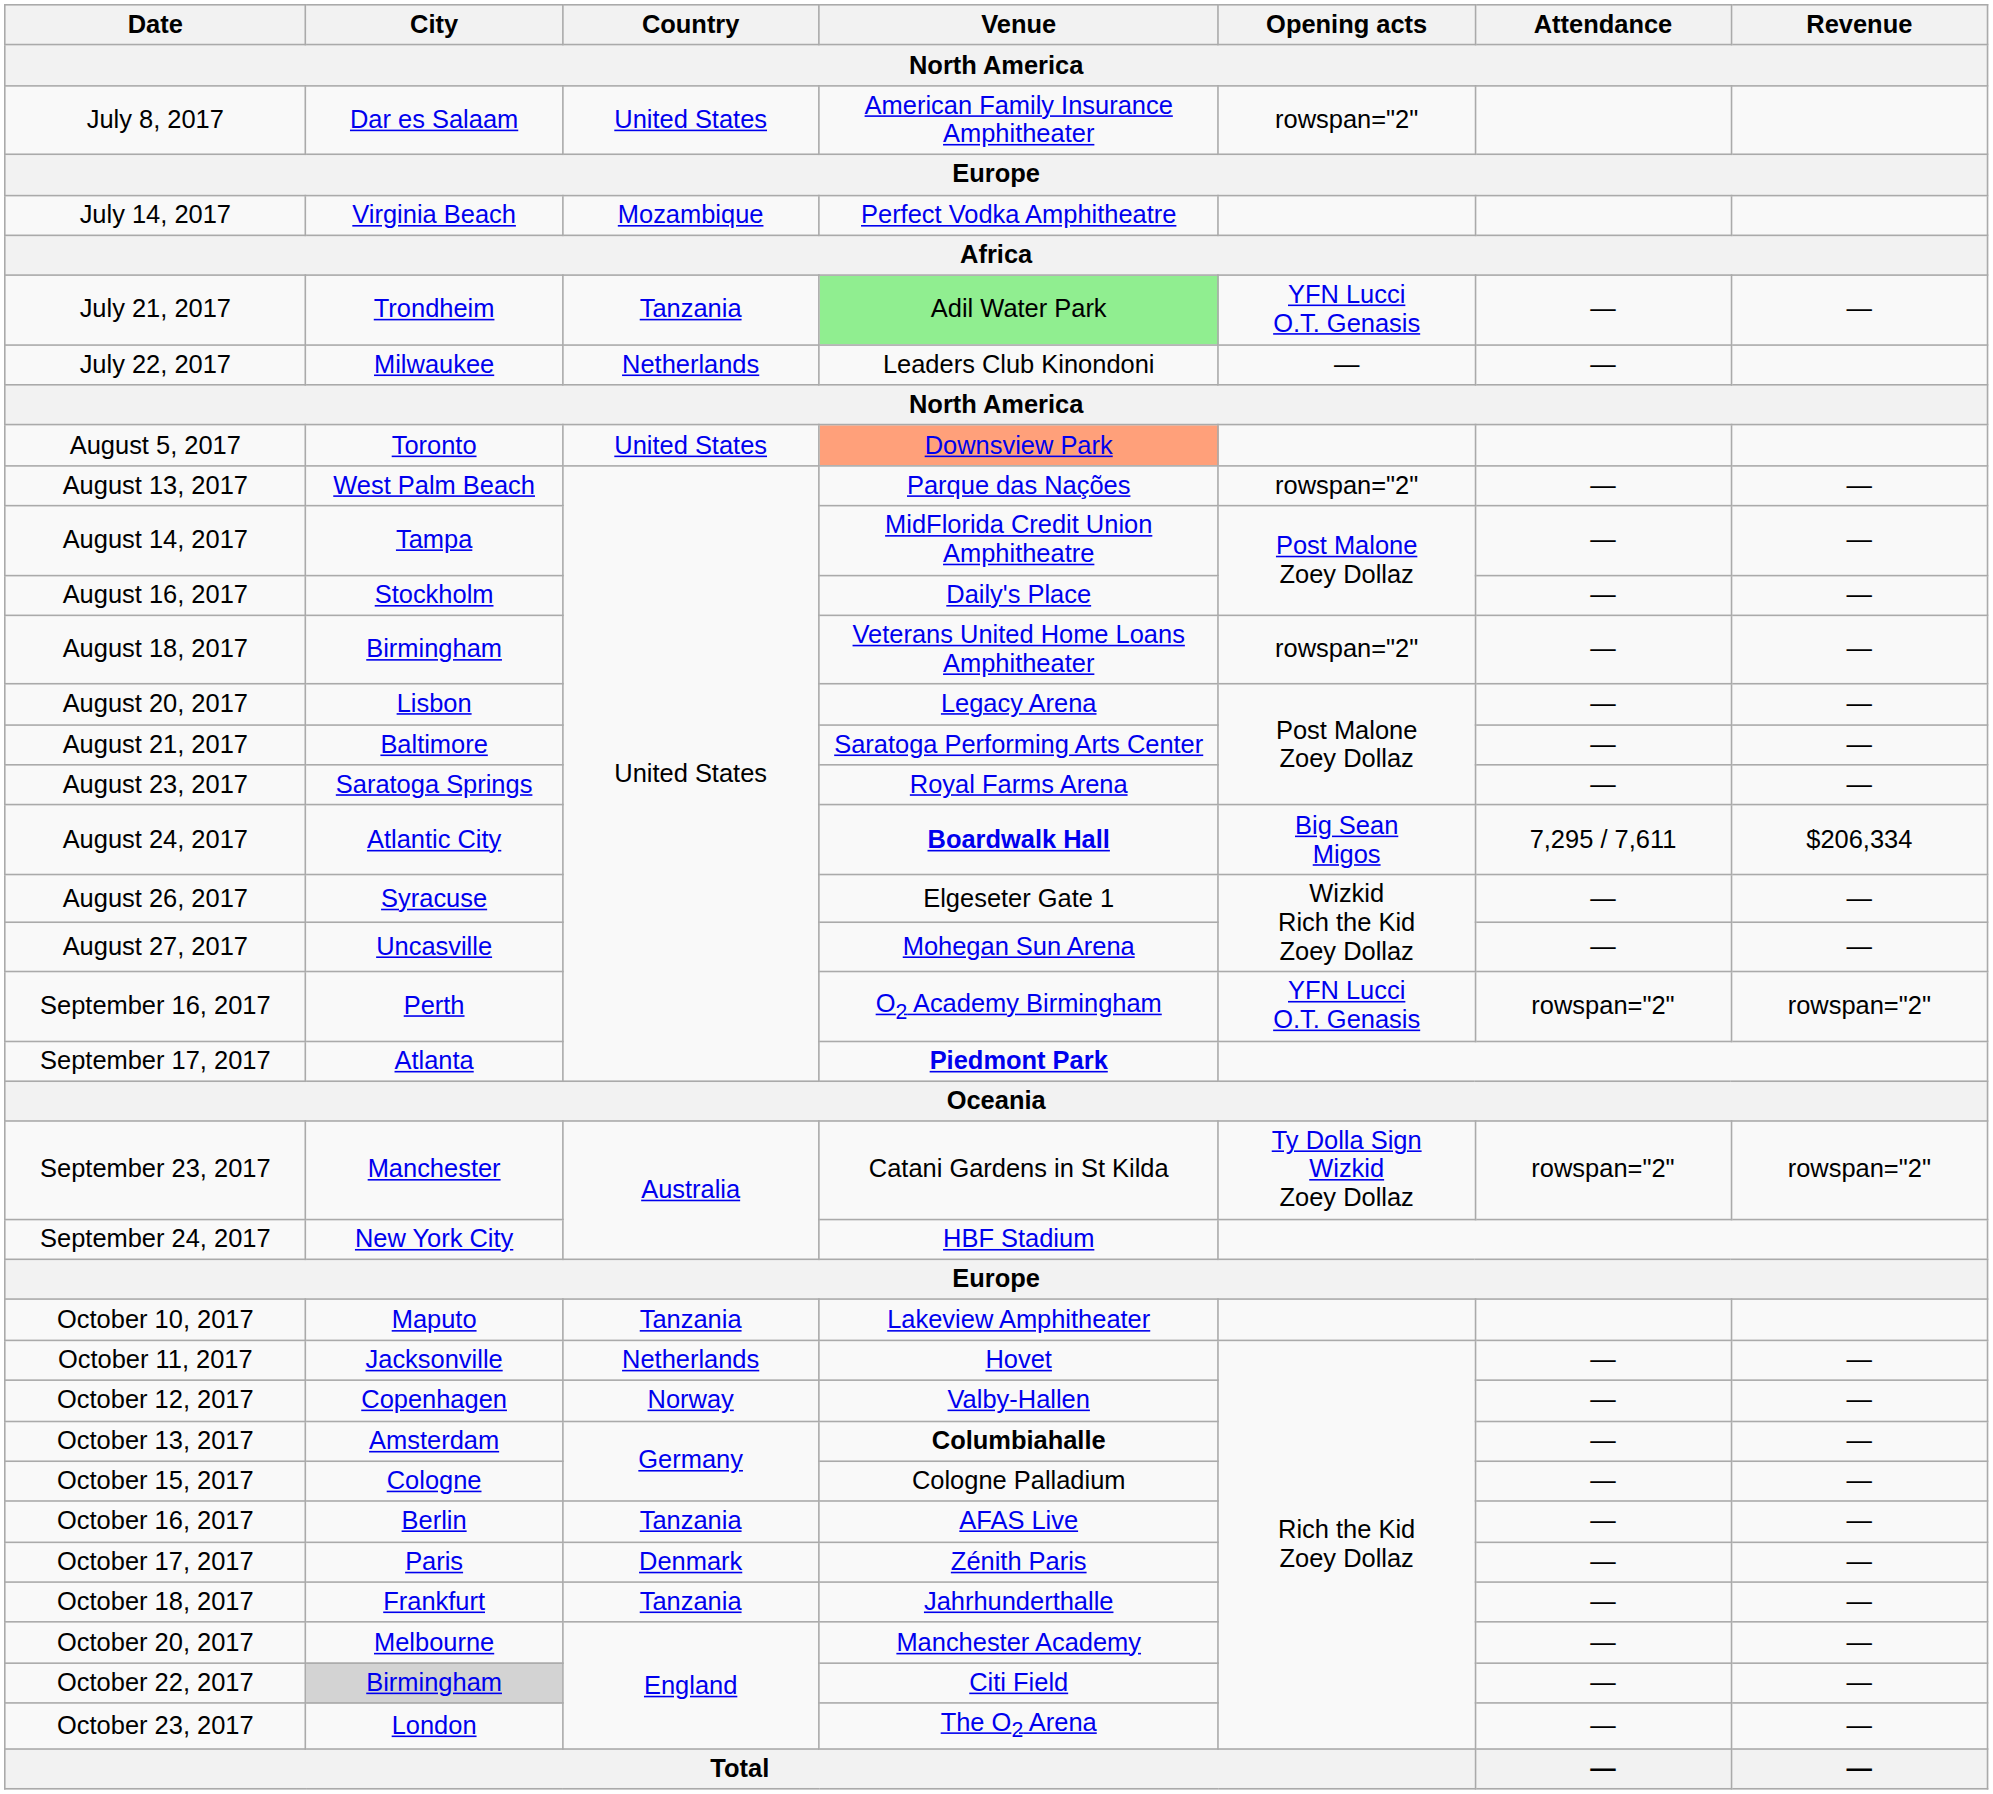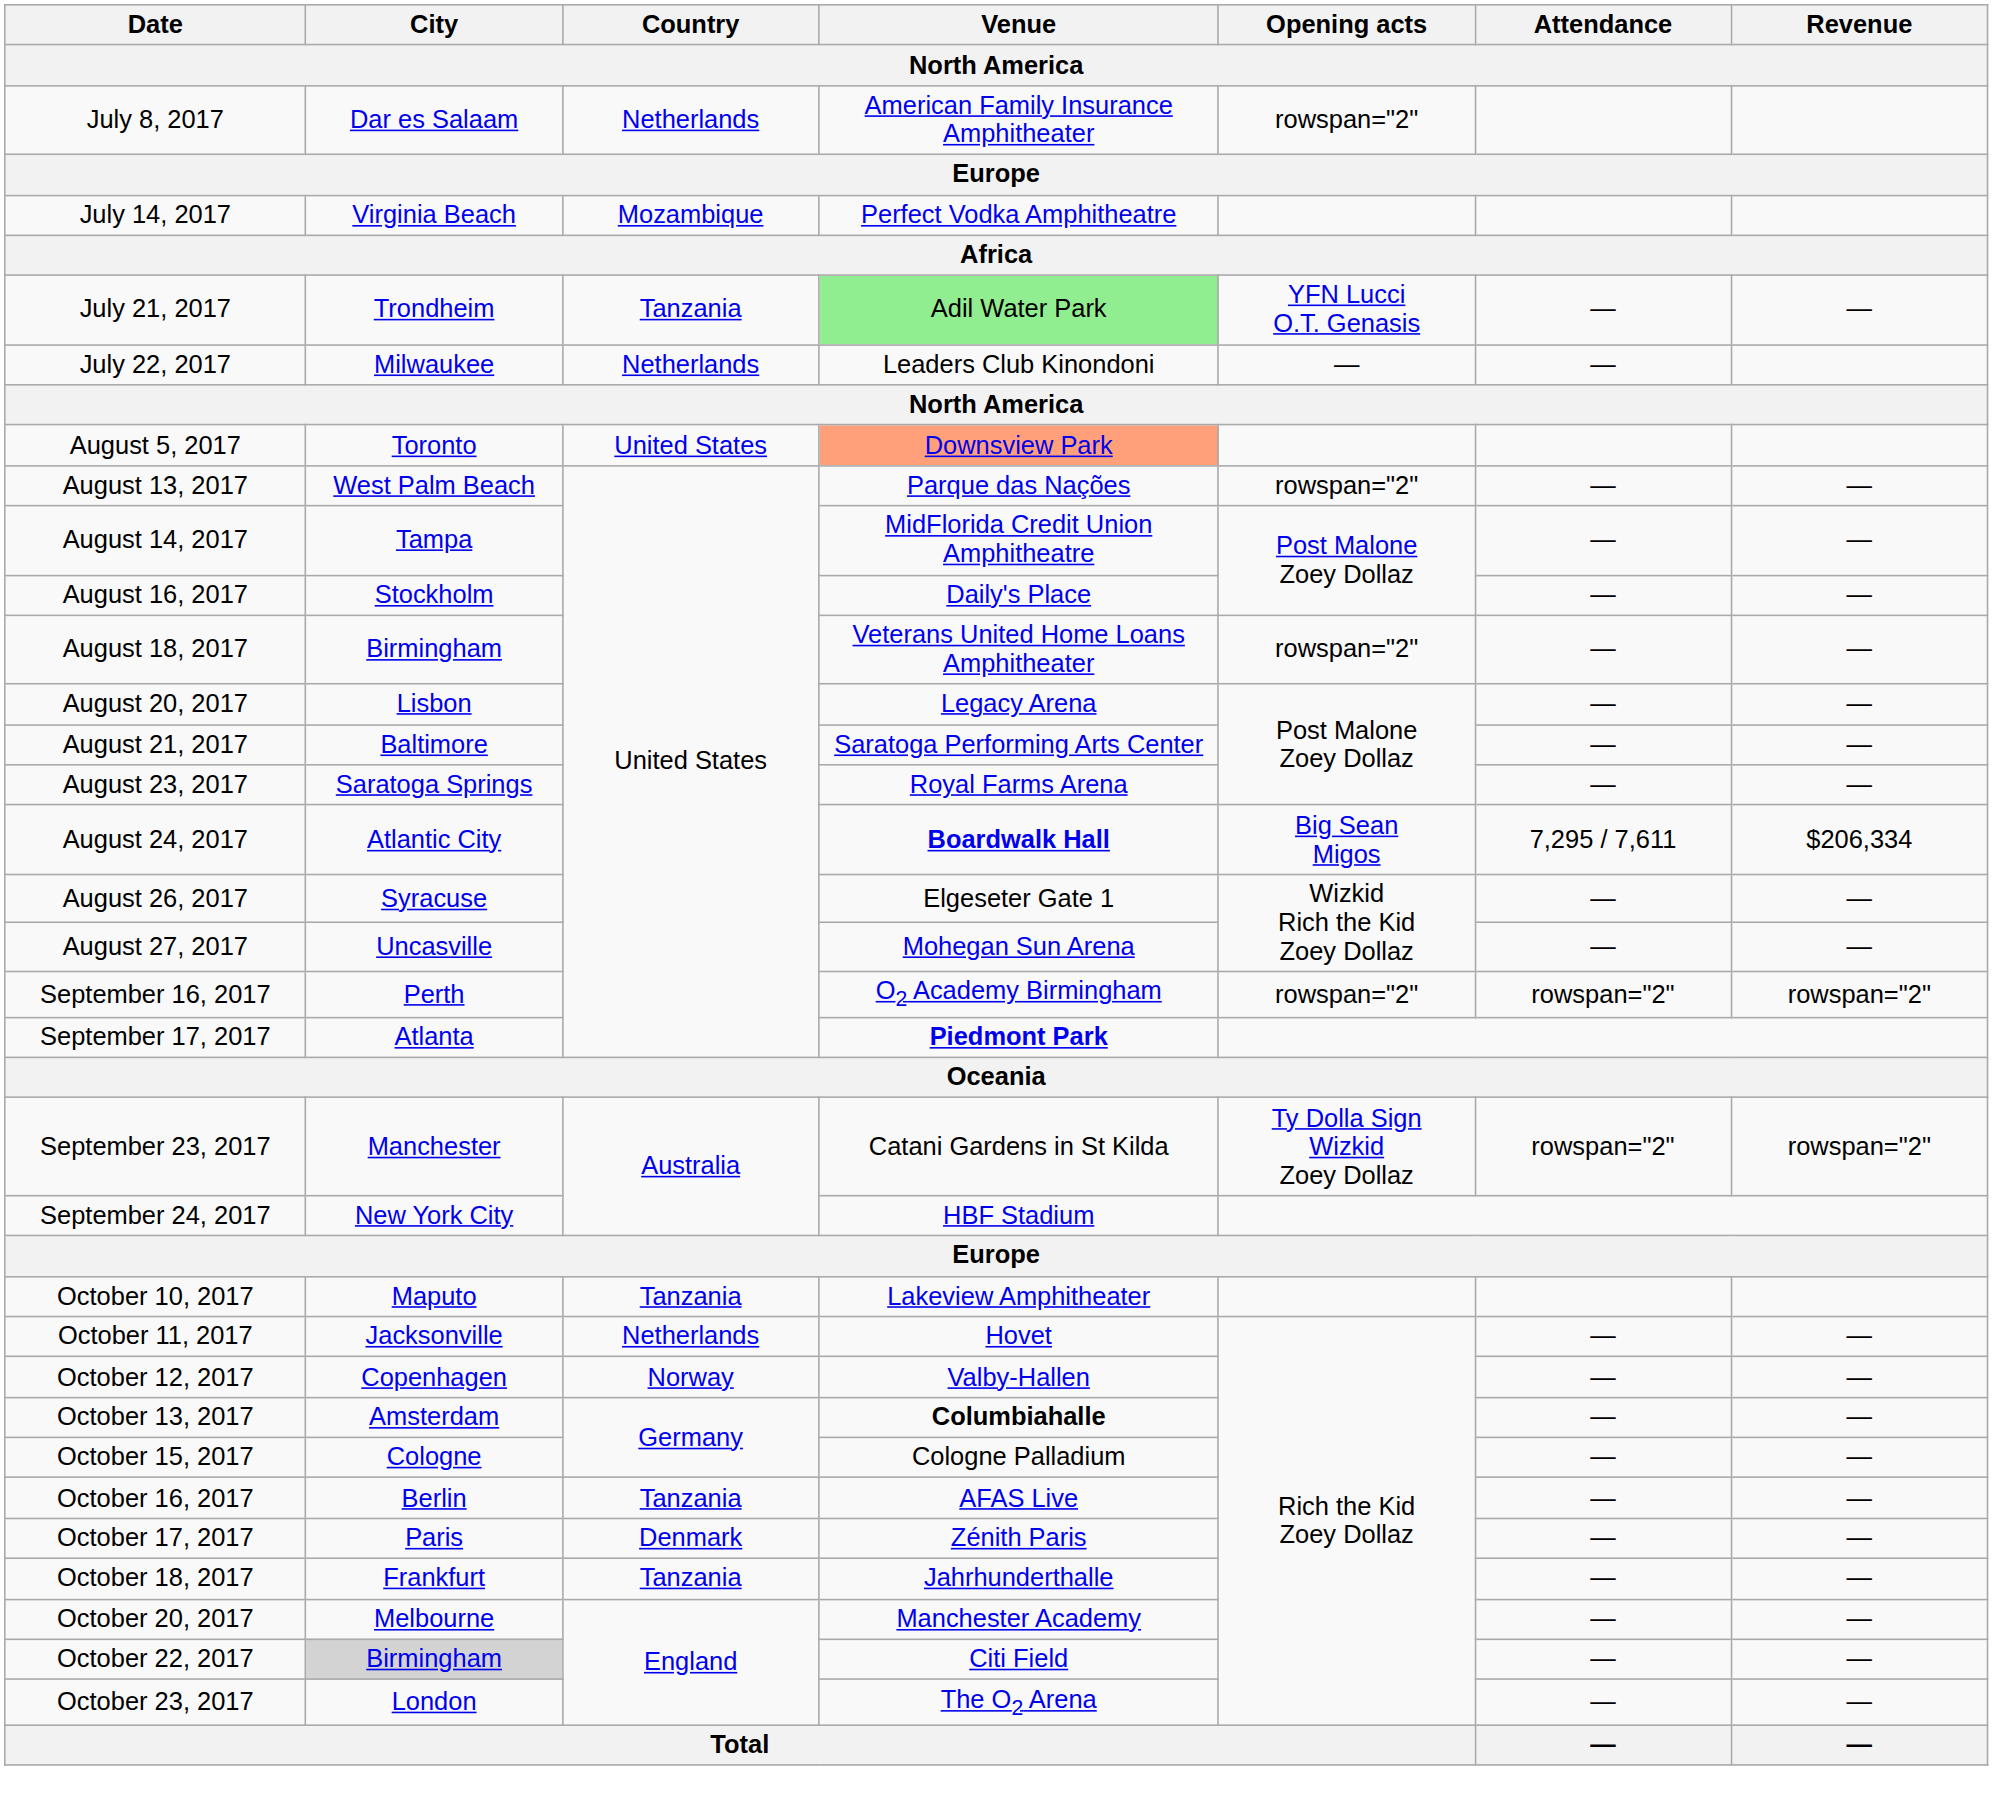(691, 119) United States -> (691, 119) Netherlands
(1347, 1005) YFN Lucci O.T. Genasis -> (1347, 994) rowspan="2"
